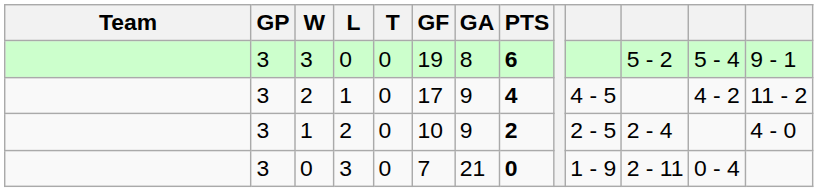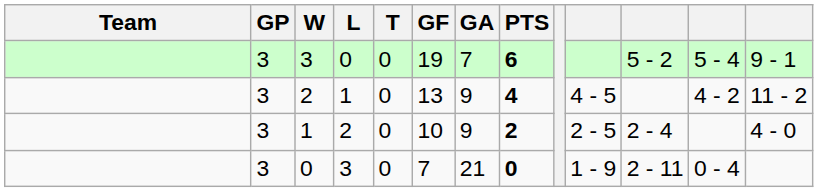(466, 58) 8 -> (466, 58) 7
(430, 95) 17 -> (430, 95) 13
